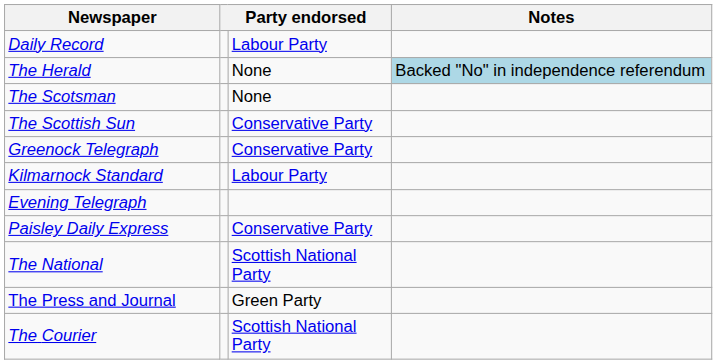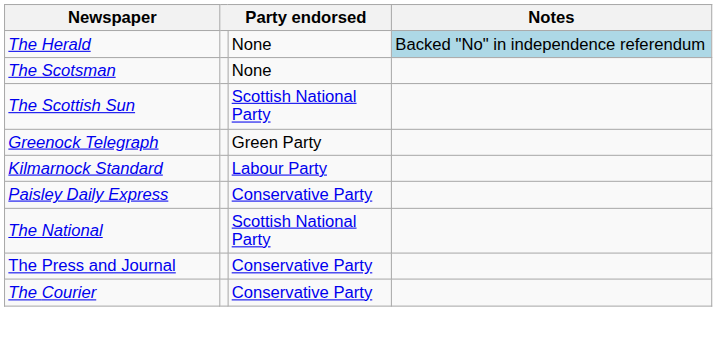- row: (56, 44)
(302, 123) Conservative Party -> (294, 106) Scottish National Party
(302, 149) Conservative Party -> (277, 141) Green Party
- row: (77, 202)
(277, 300) Green Party -> (302, 266) Conservative Party
(294, 336) Scottish National Party -> (302, 292) Conservative Party
